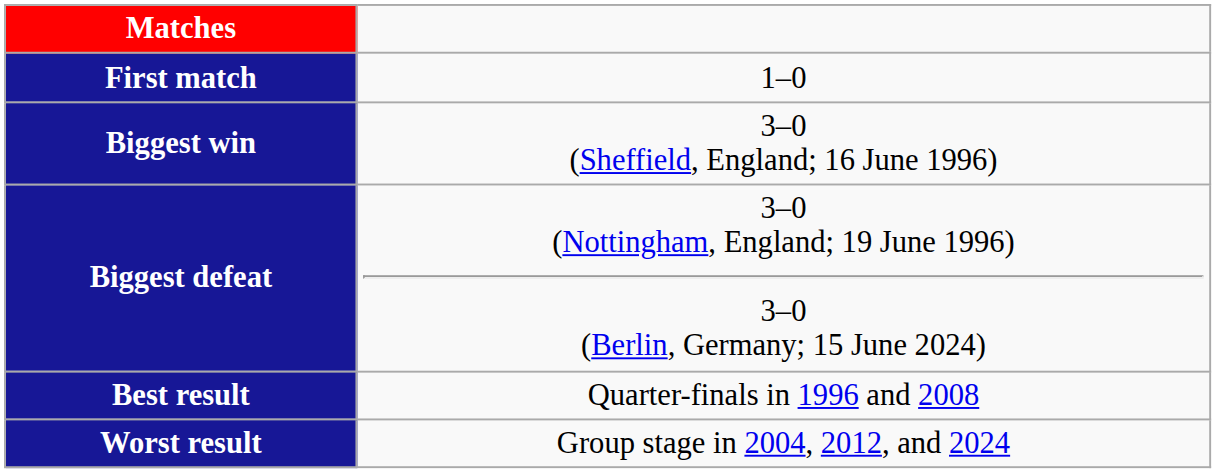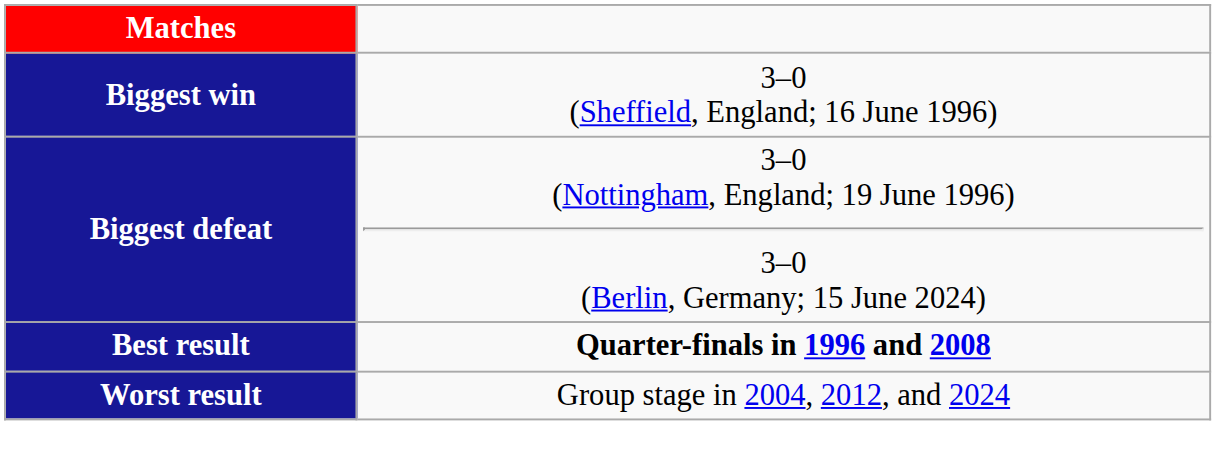- row: (181, 77)
(783, 394) normal -> (783, 346) bold
